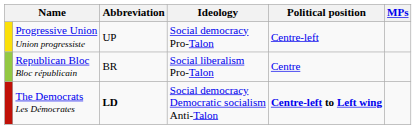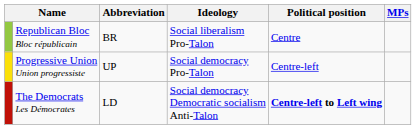rows swapped: (56, 36) <-> (52, 66)
(110, 103) bold -> (110, 103) normal
